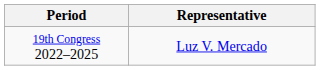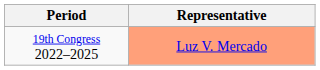(222, 45) no background -> (222, 45) lightsalmon background
